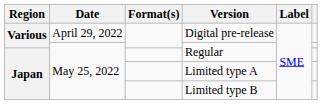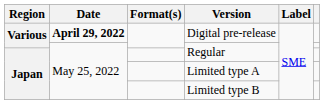(87, 33) normal -> (88, 33) bold
